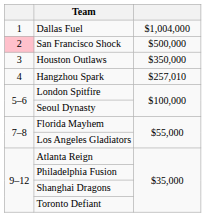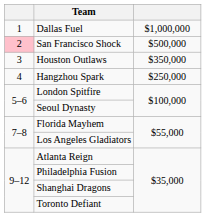(167, 28) $1,004,000 -> (167, 28) $1,000,000
(167, 76) $257,010 -> (167, 76) $250,000
